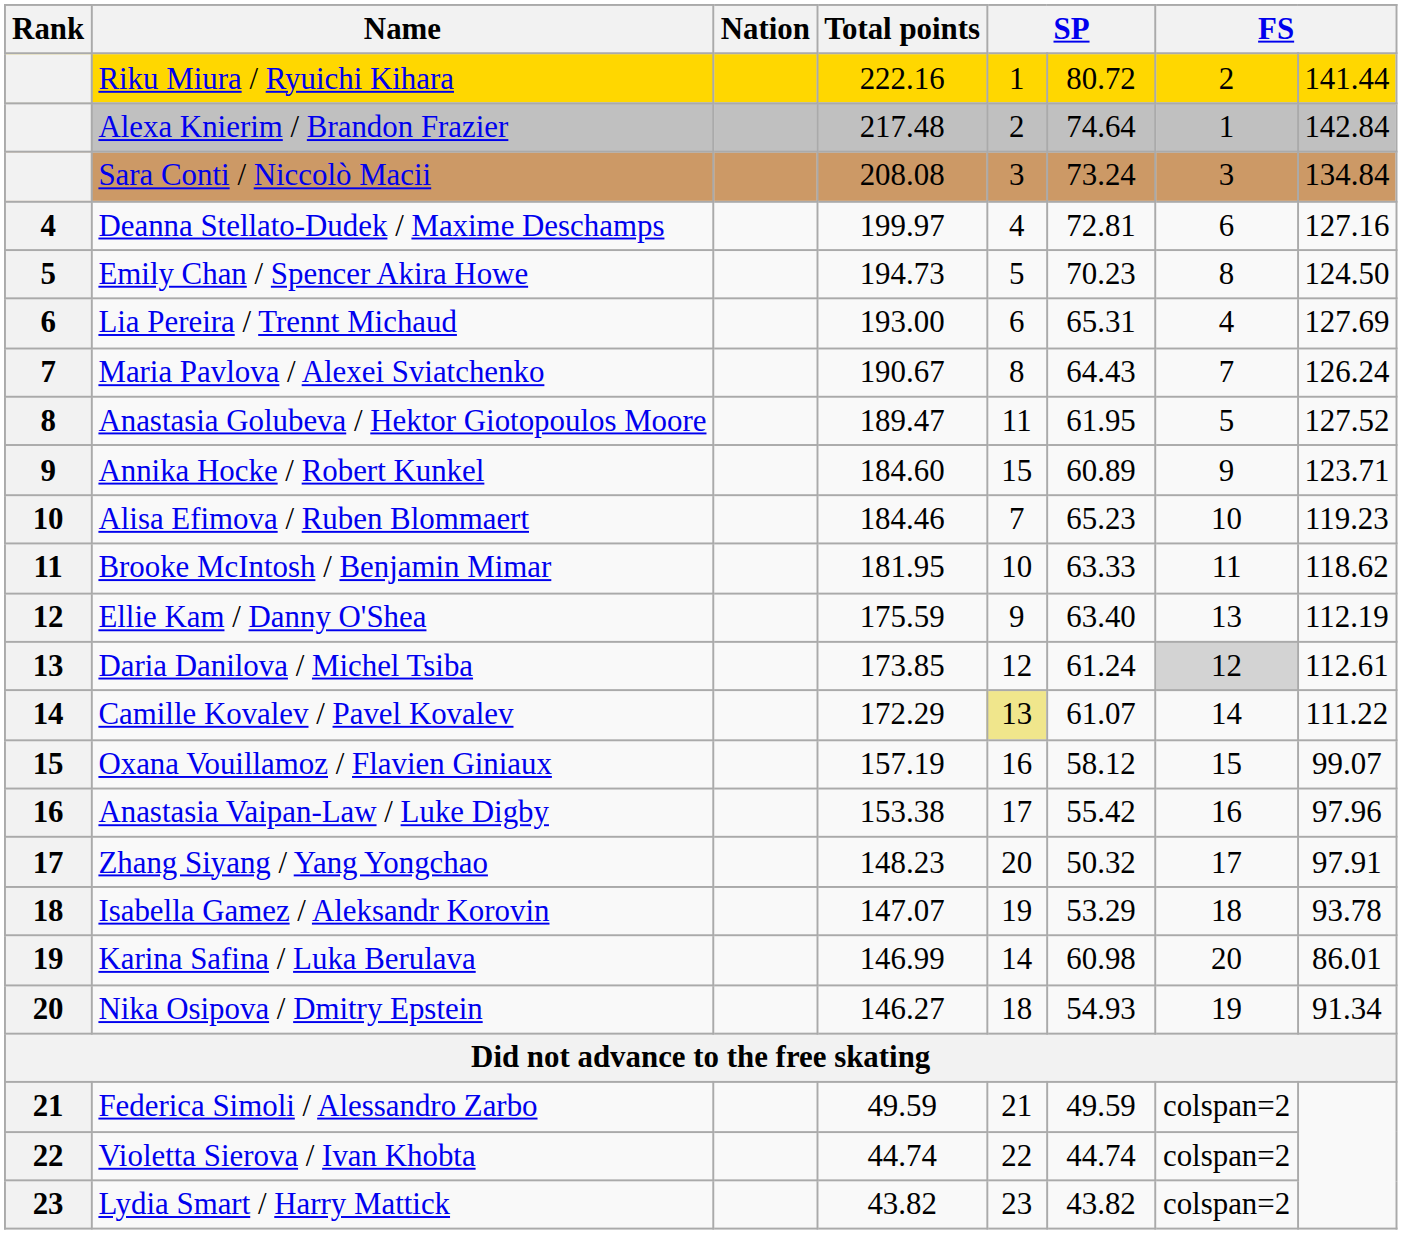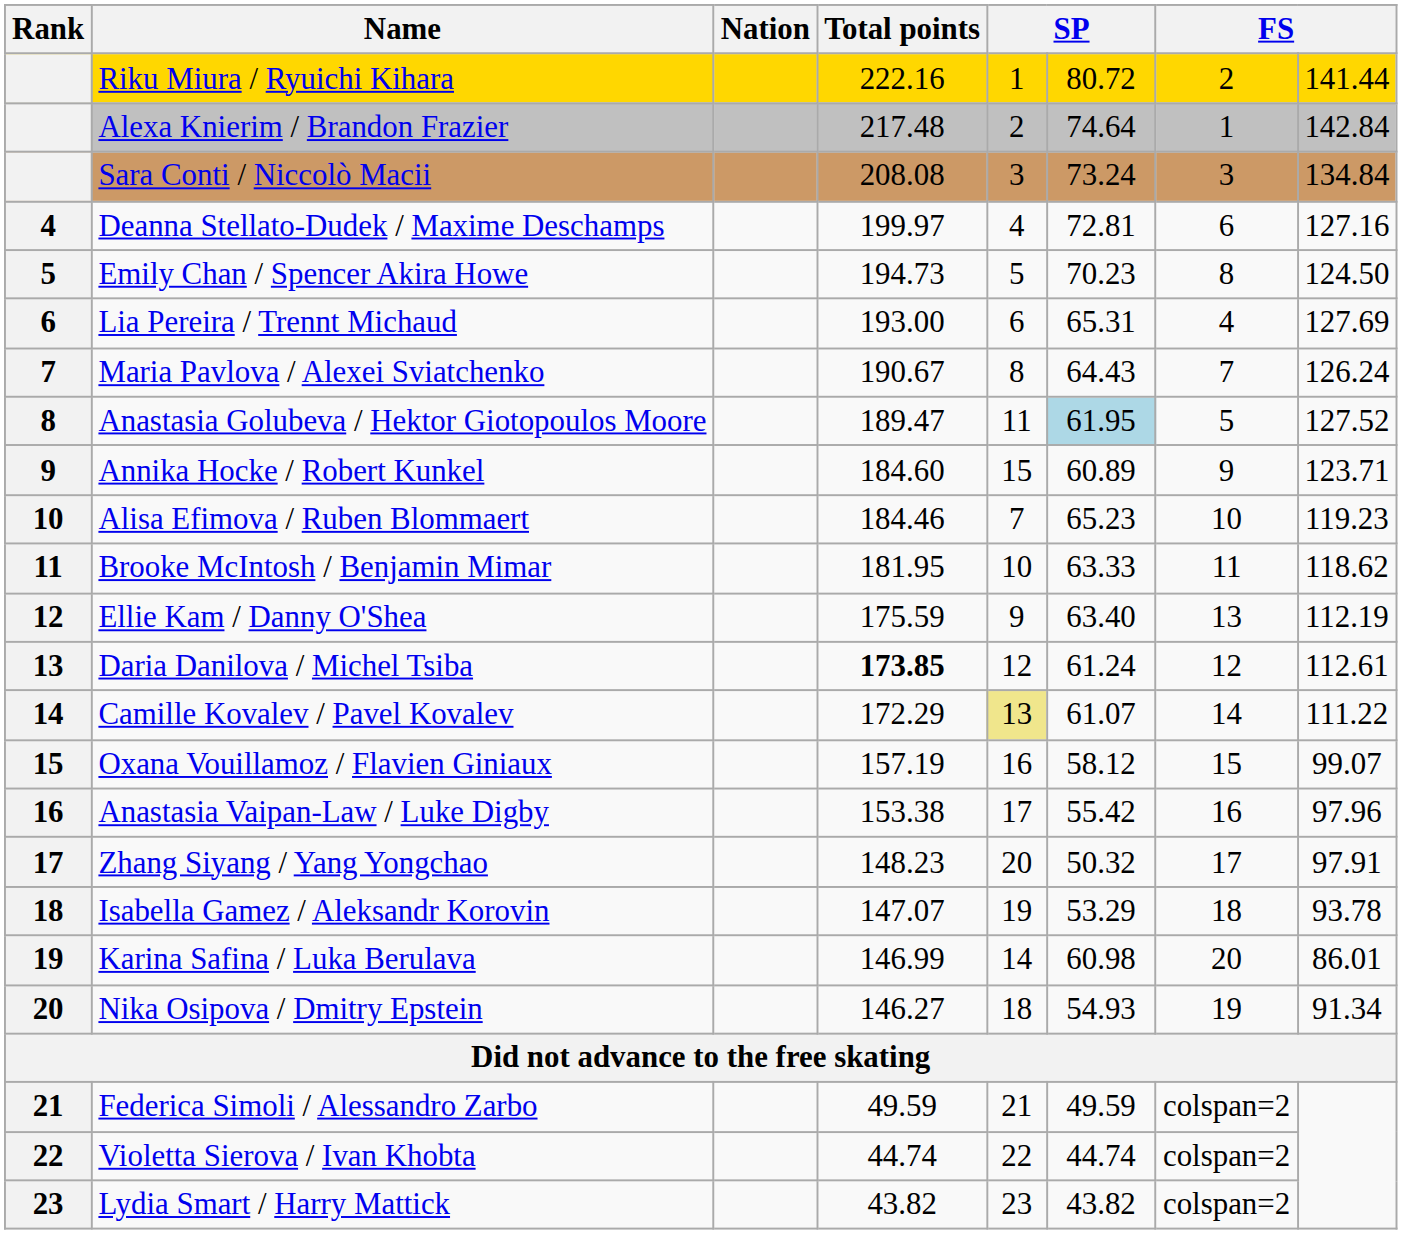(1101, 420) no background -> (1101, 420) lightblue background
(902, 665) normal -> (902, 665) bold
(1227, 665) lightgrey background -> (1227, 665) no background
